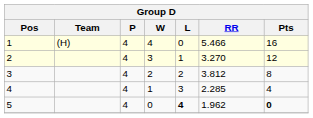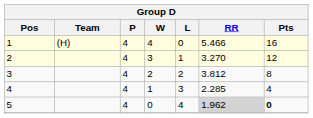(181, 105) bold -> (181, 105) normal
(214, 105) no background -> (214, 105) lightgrey background
